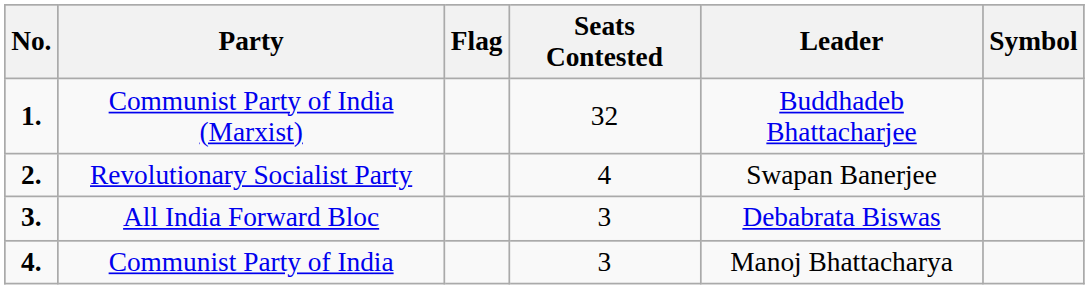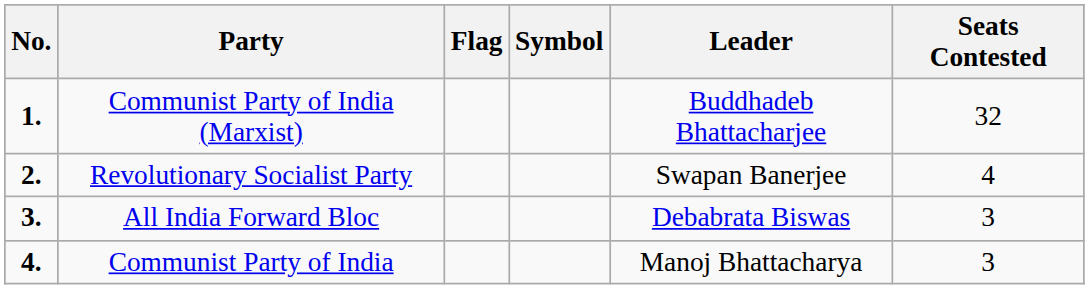columns swapped: (1033, 41) <-> (604, 41)
